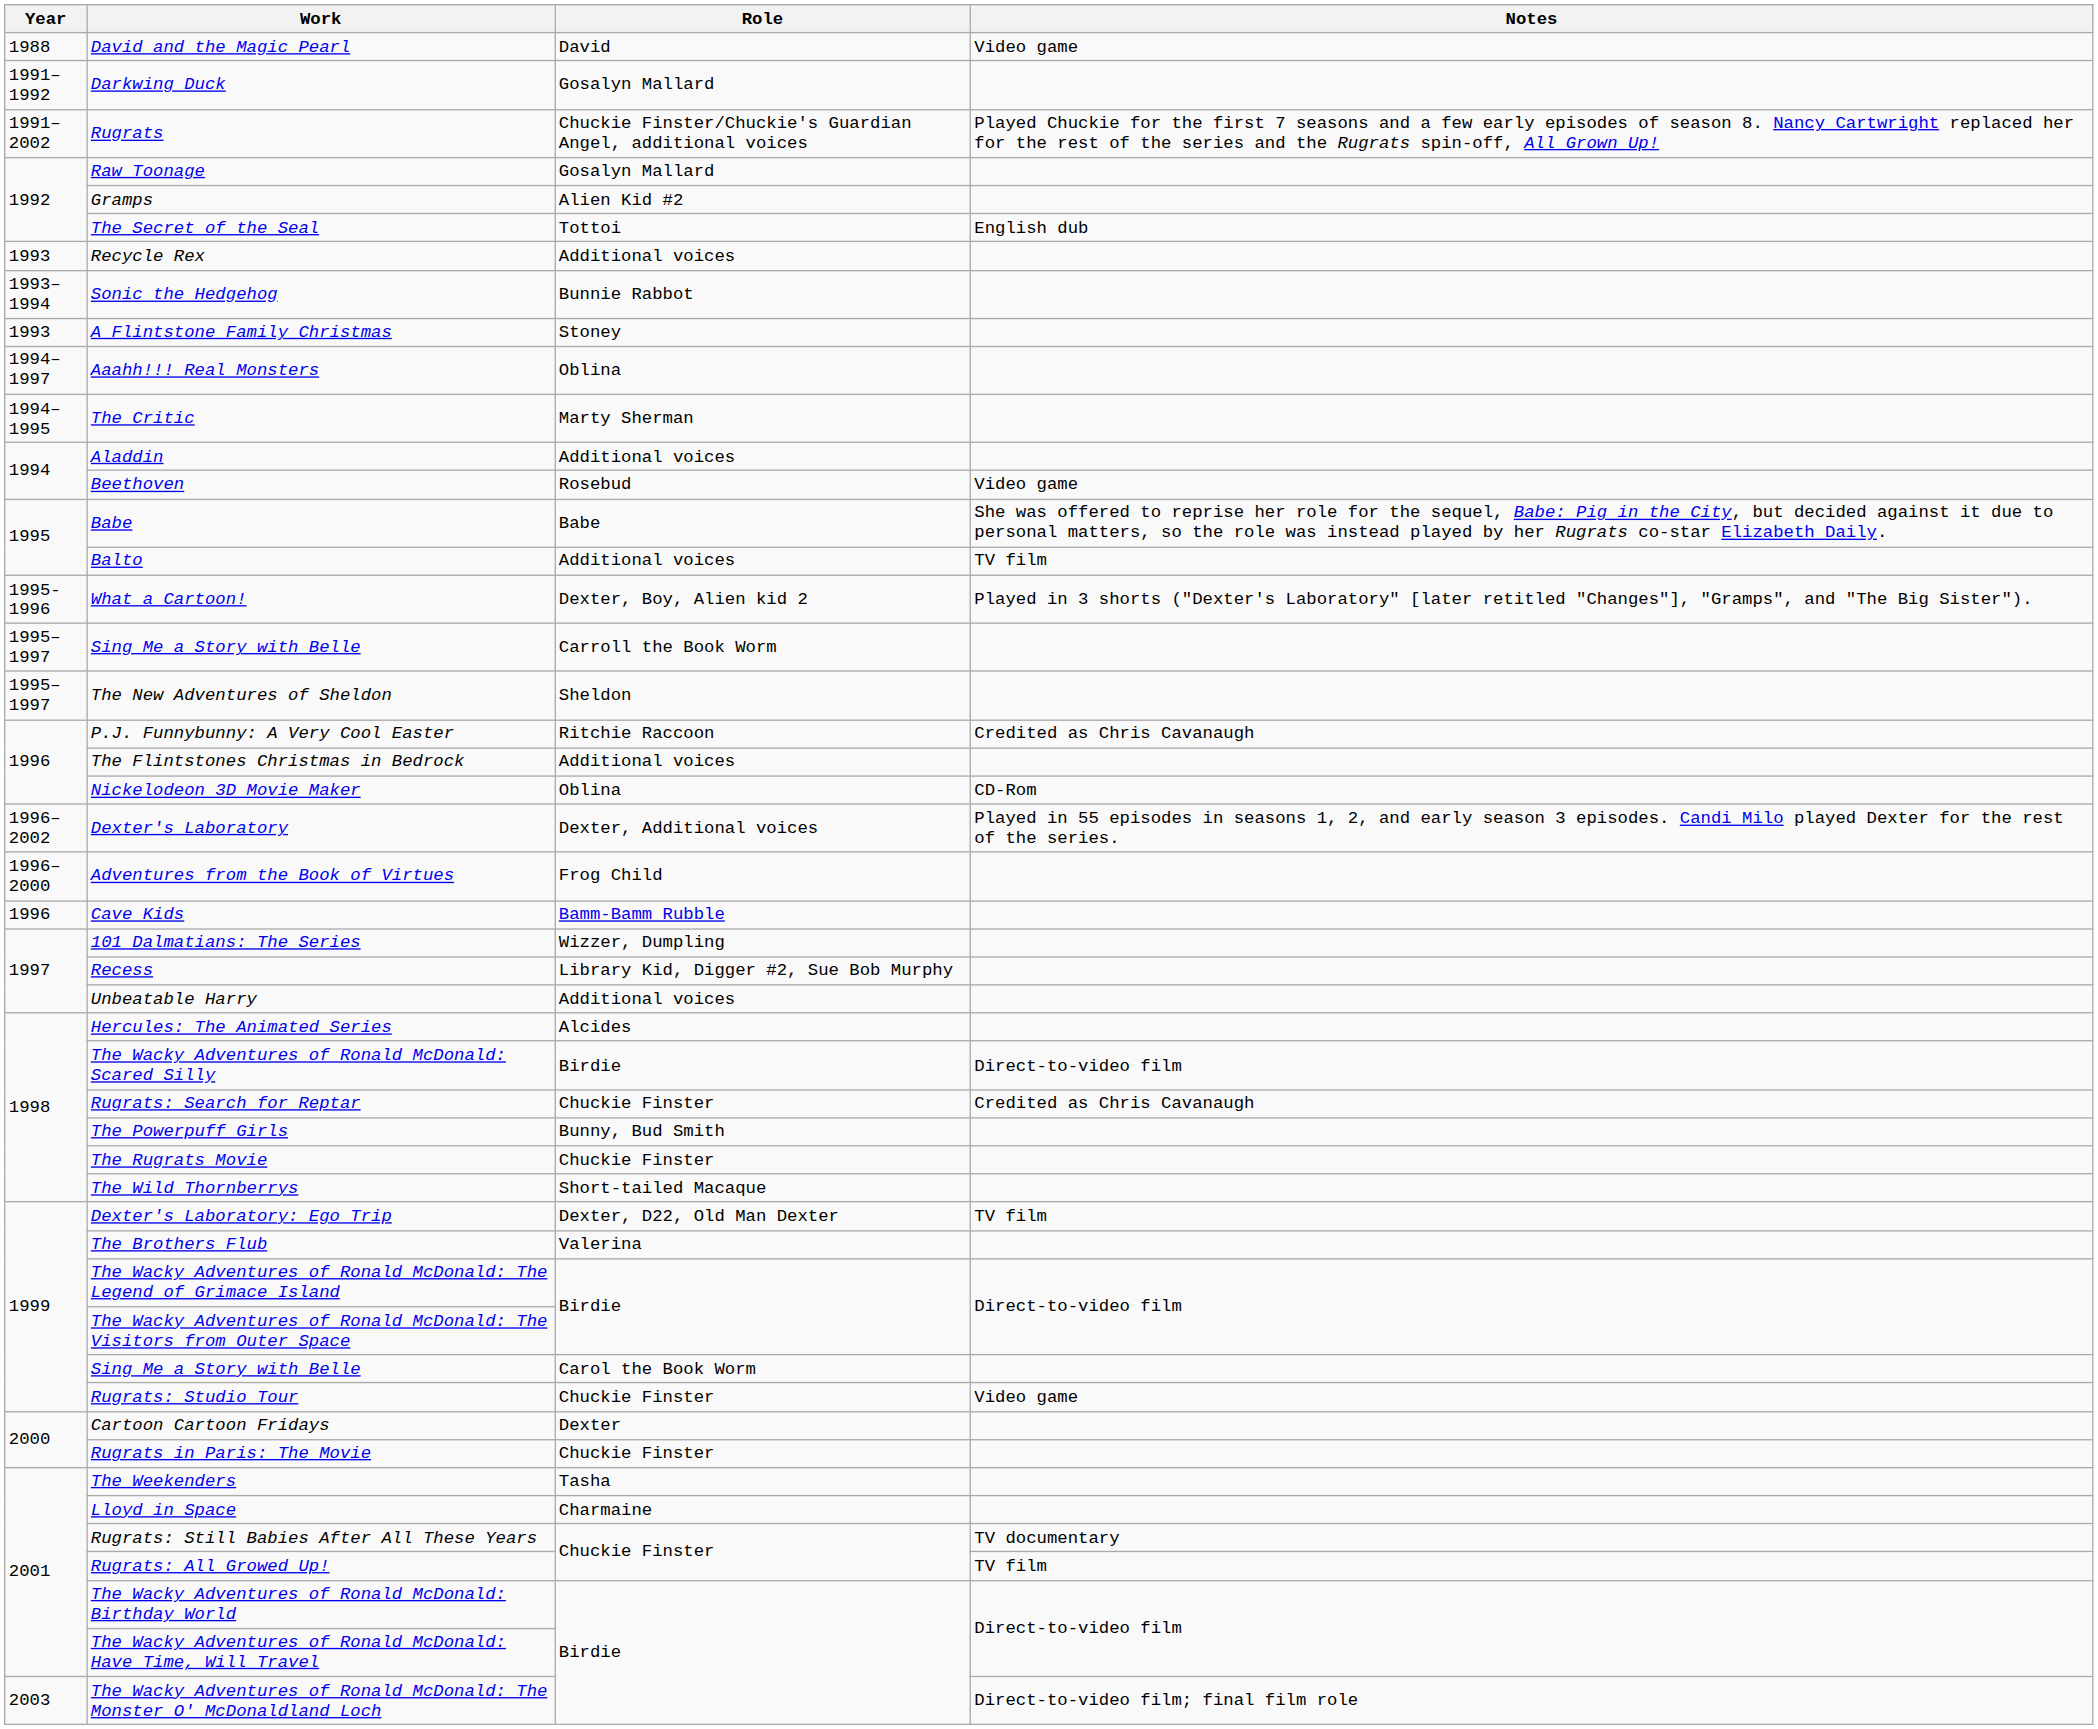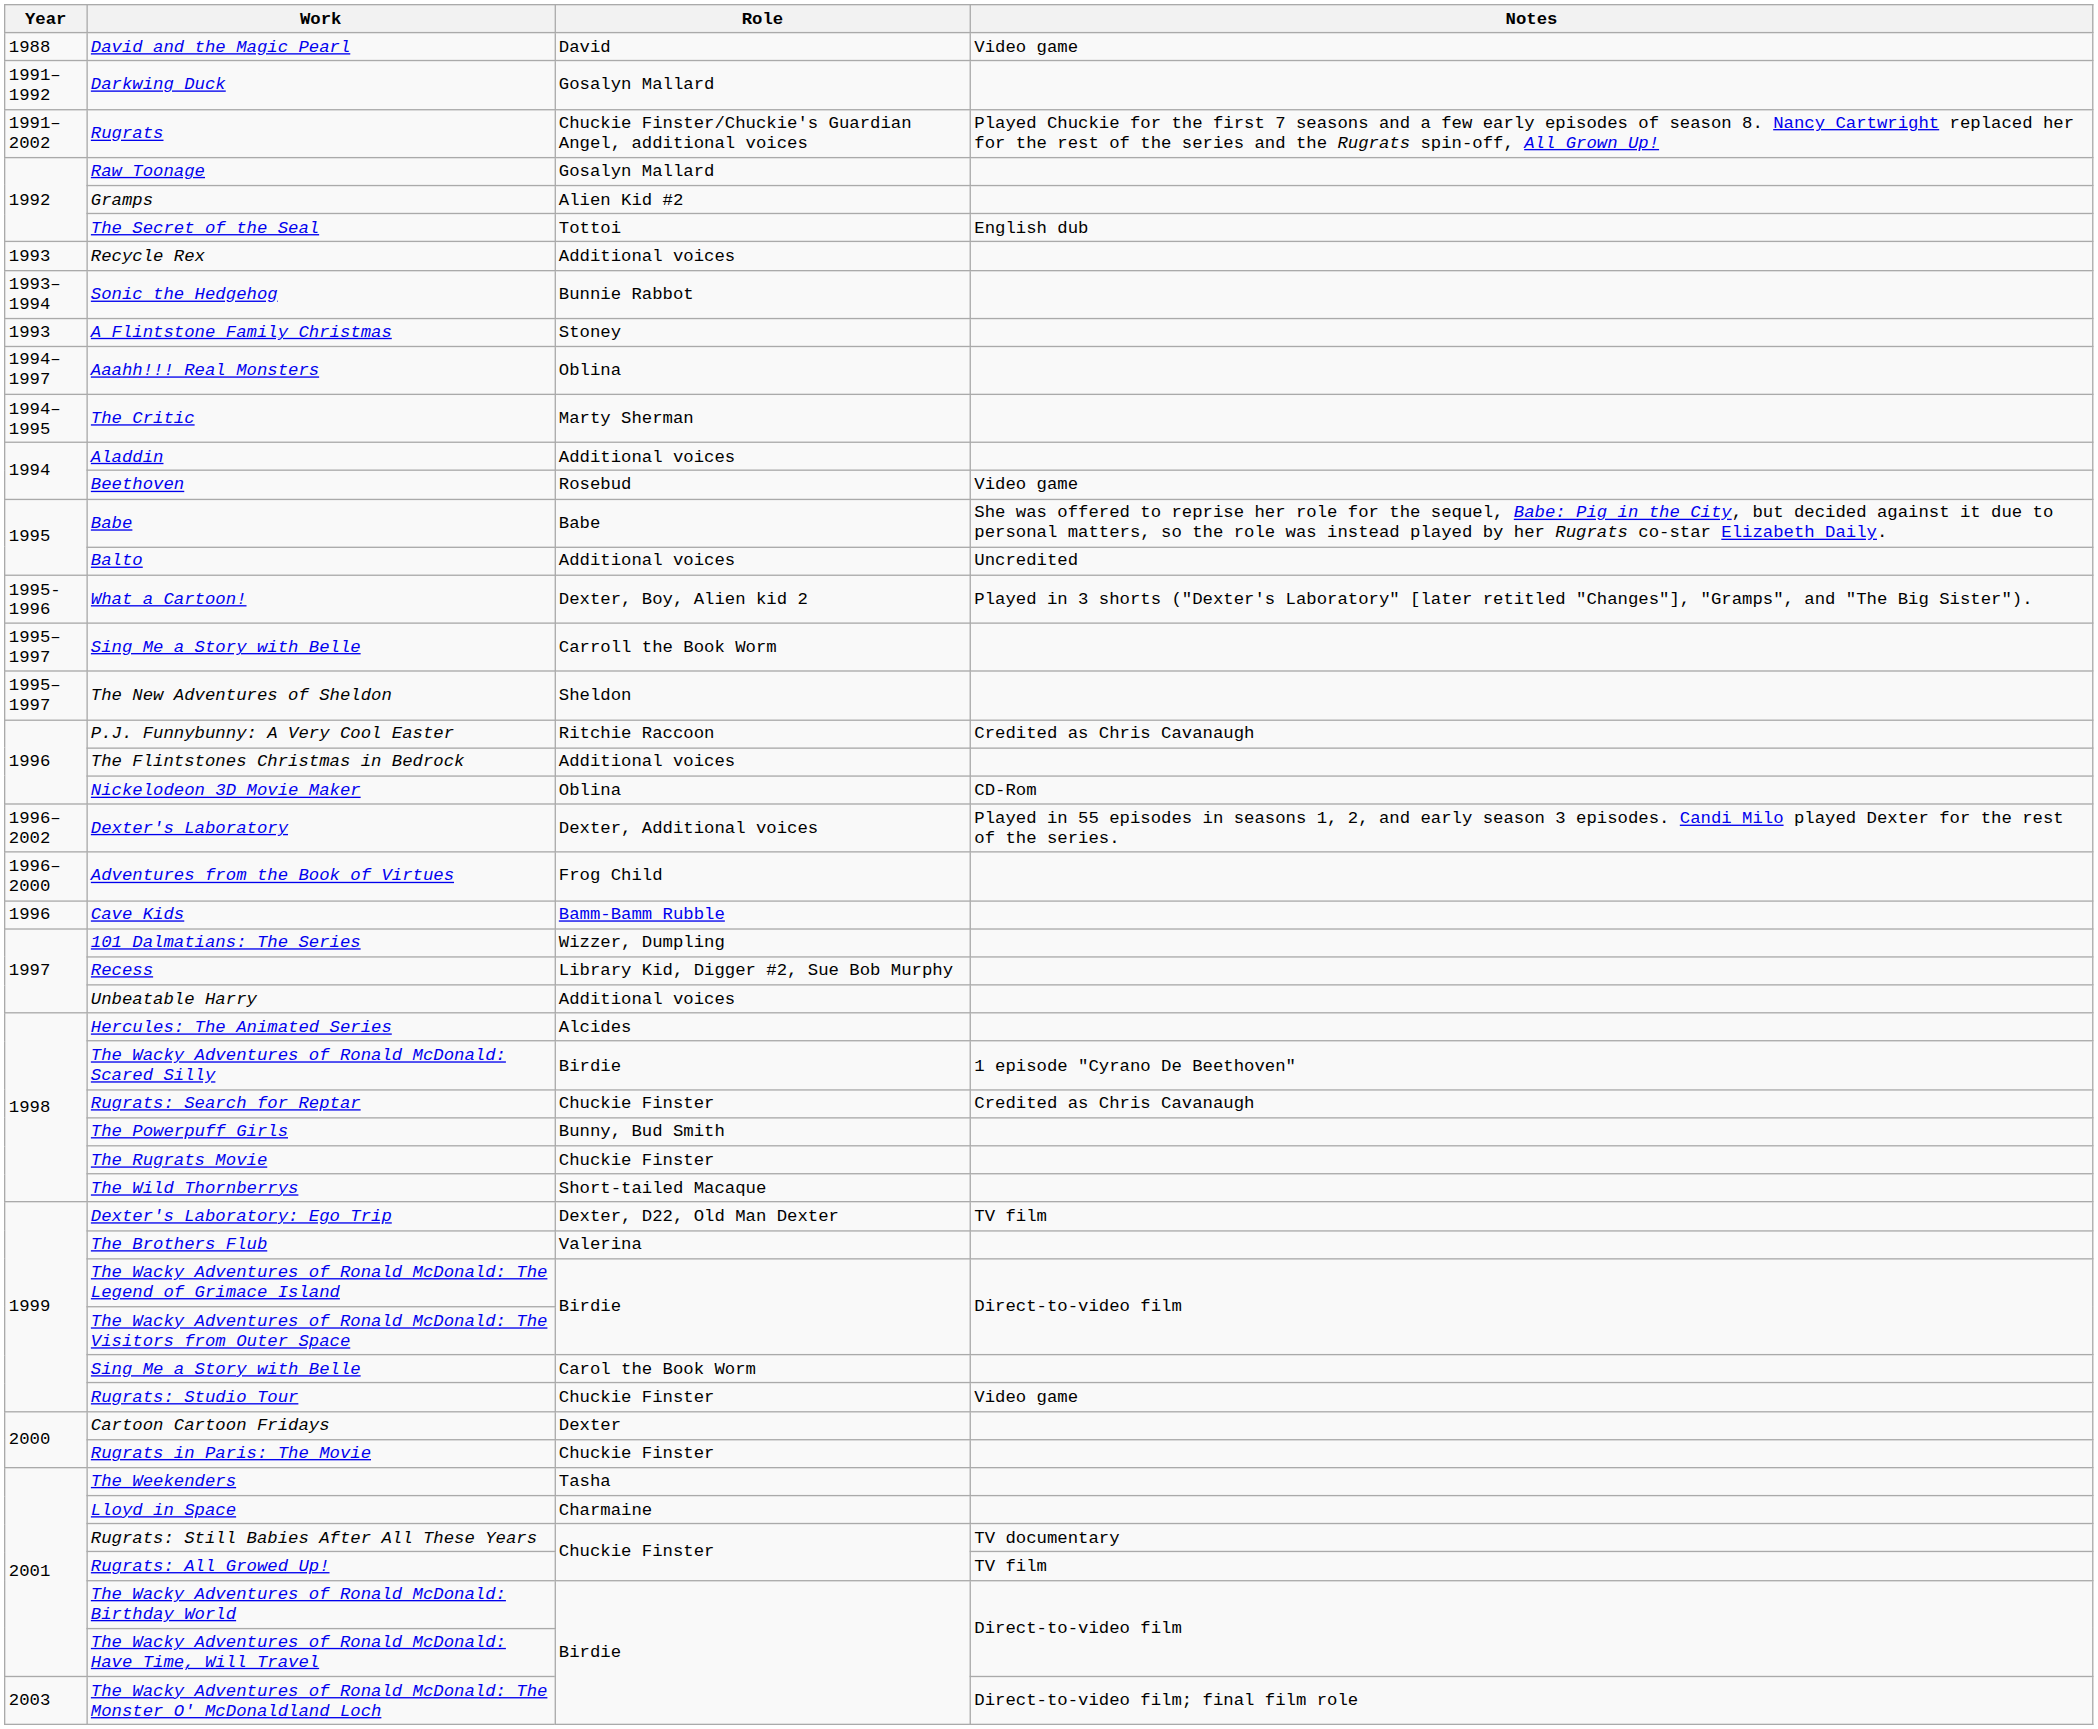(1011, 561) TV film -> (1026, 561) Uncredited
(1078, 1065) Direct-to-video film -> (1135, 1065) 1 episode "Cyrano De Beethoven"
